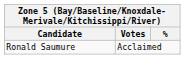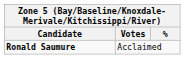(41, 47) normal -> (41, 47) bold
